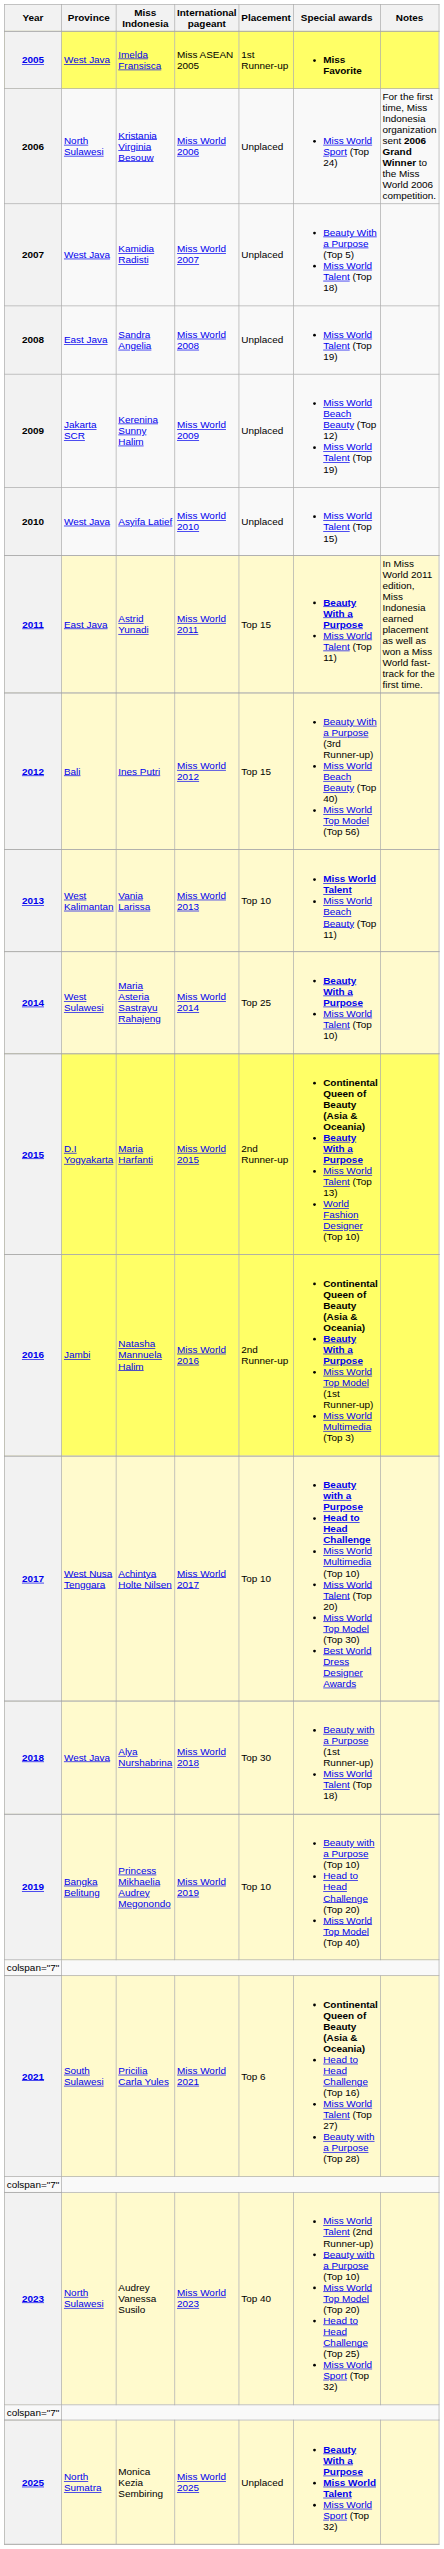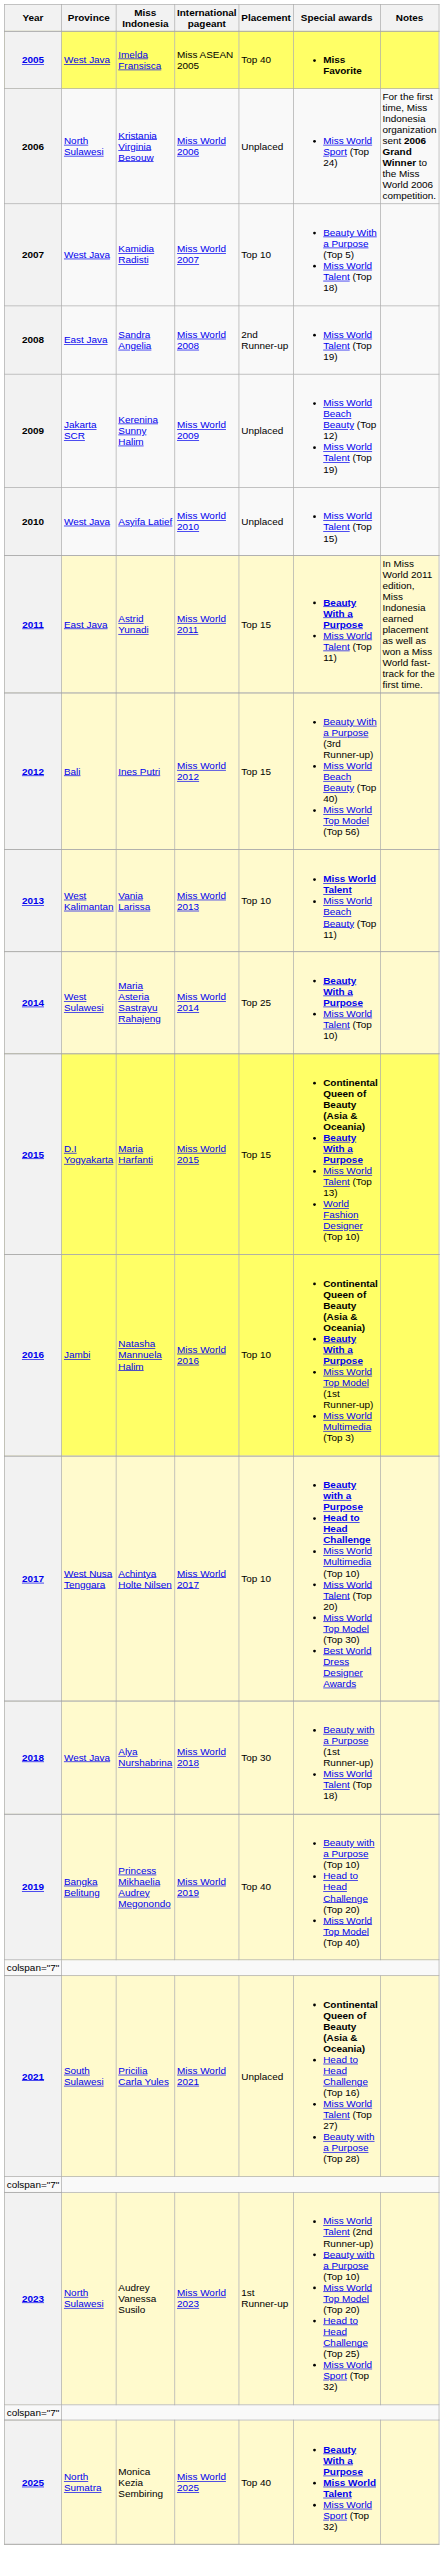(265, 60) 1st Runner-up -> (256, 60) Top 40
(262, 255) Unplaced -> (256, 255) Top 10
(262, 340) Unplaced -> (265, 340) 2nd Runner-up
(265, 1154) 2nd Runner-up -> (256, 1154) Top 15
(265, 1356) 2nd Runner-up -> (256, 1356) Top 10
(256, 1887) Top 10 -> (256, 1887) Top 40
(253, 2077) Top 6 -> (262, 2077) Unplaced
(256, 2299) Top 40 -> (265, 2299) 1st Runner-up
(262, 2483) Unplaced -> (256, 2483) Top 40
